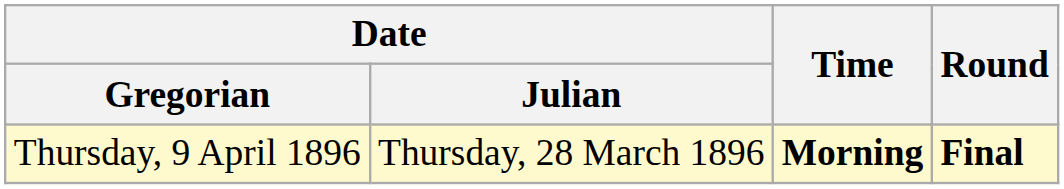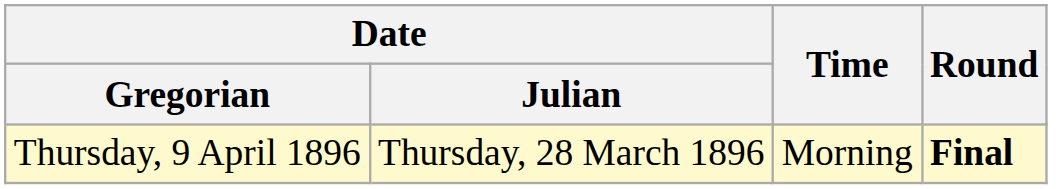(852, 152) bold -> (847, 152) normal
